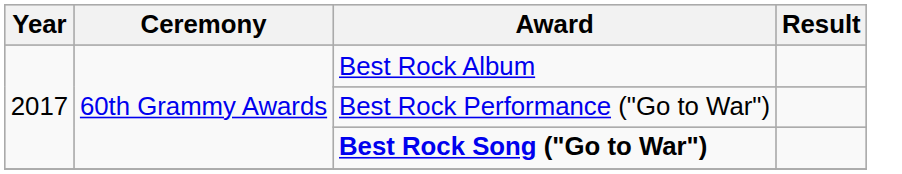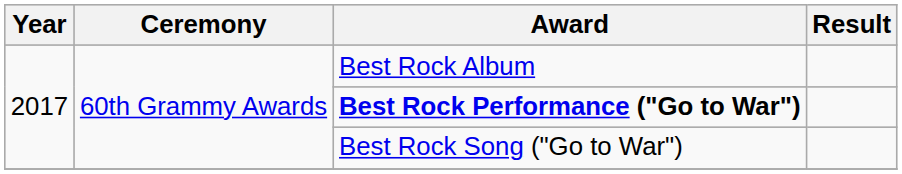(555, 106) normal -> (570, 106) bold
(523, 147) bold -> (511, 147) normal
